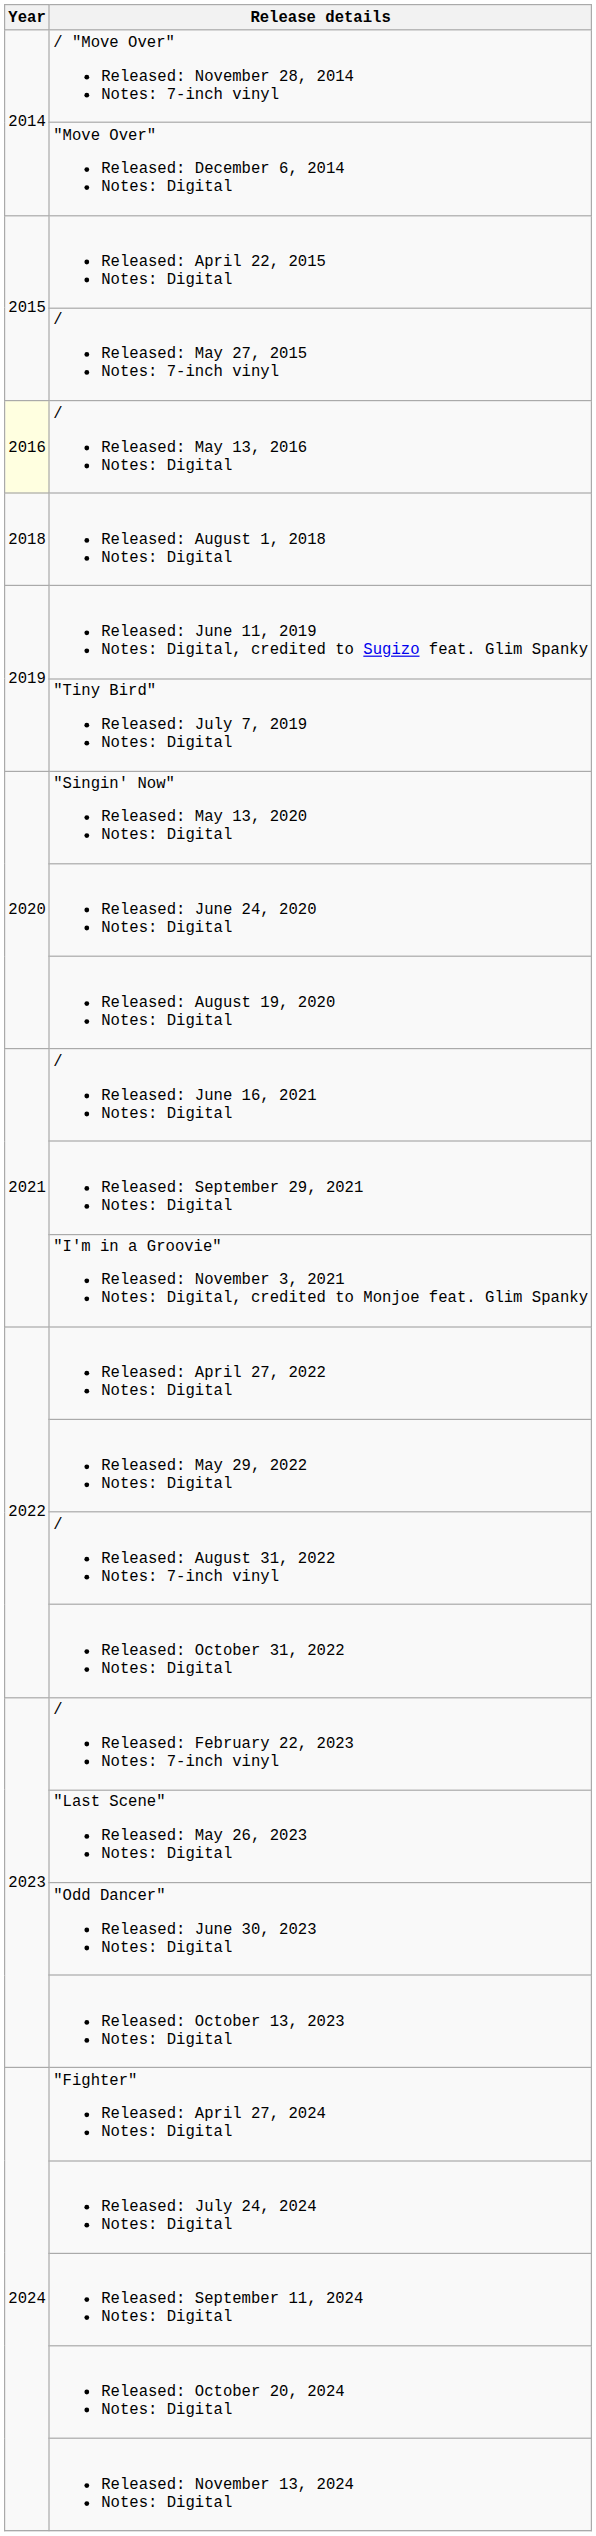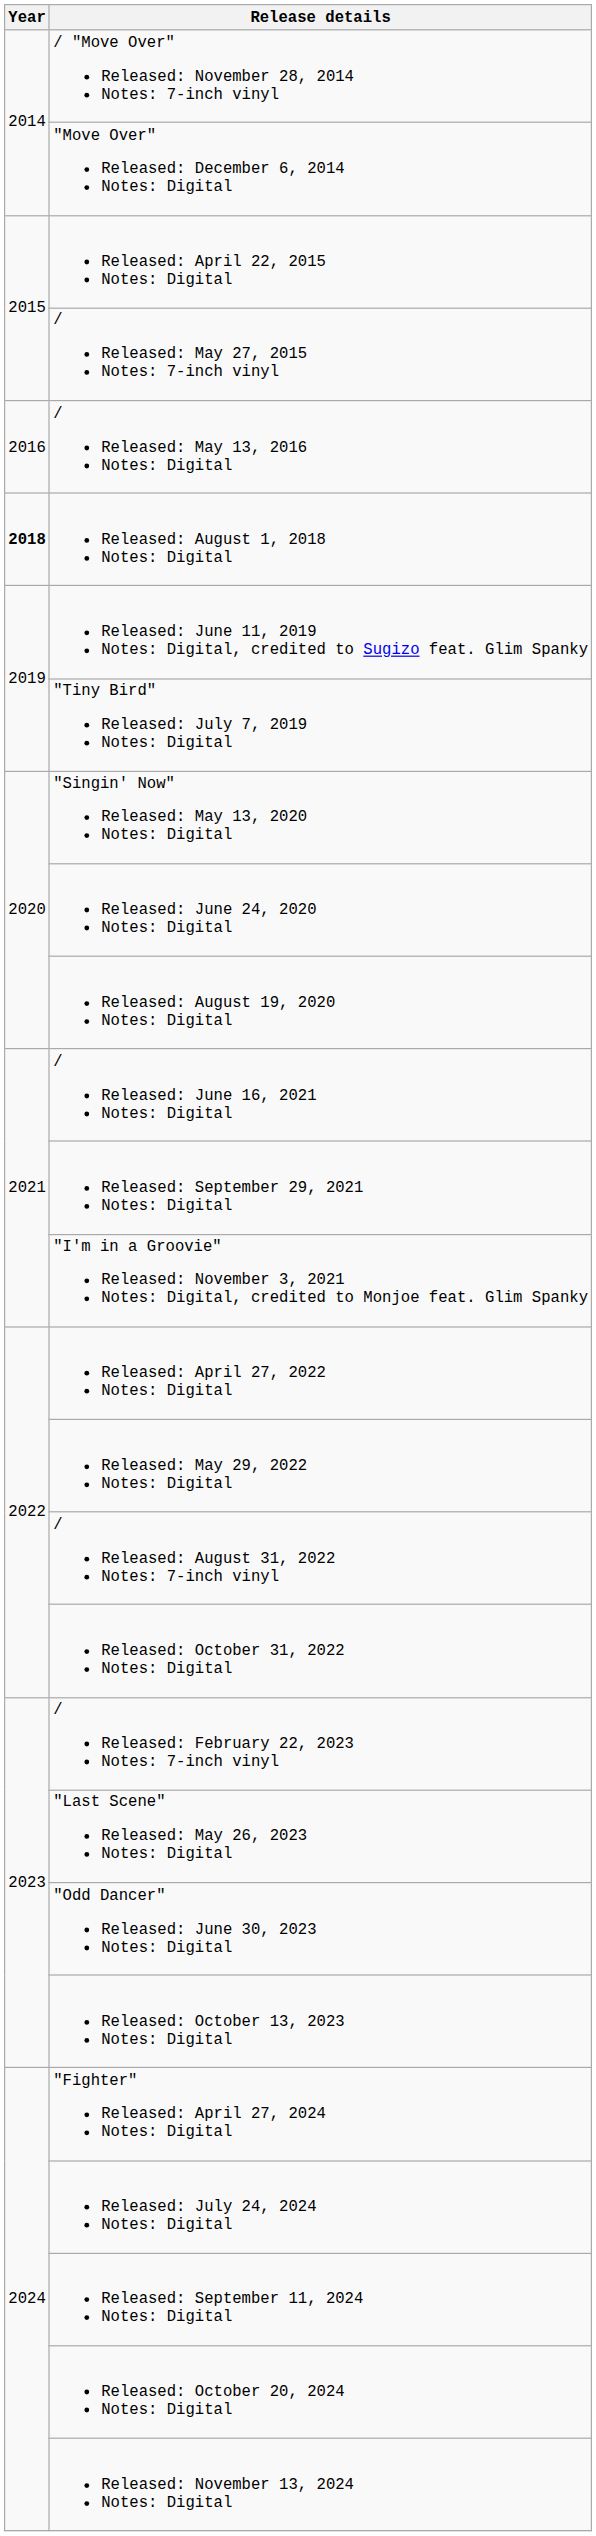(27, 447) lightyellow background -> (27, 447) no background
(27, 539) normal -> (27, 539) bold
